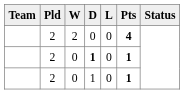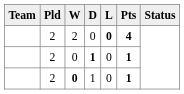(109, 36) normal -> (109, 36) bold
(75, 78) normal -> (75, 78) bold
